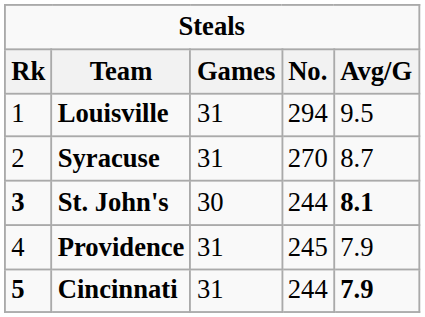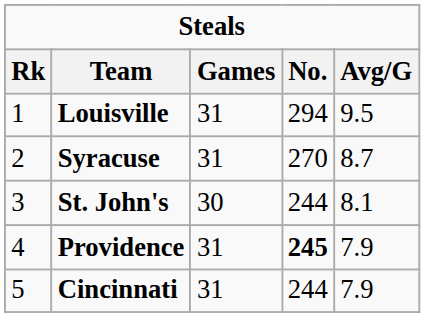(18, 202) bold -> (18, 202) normal
(357, 202) bold -> (357, 202) normal
(308, 246) normal -> (308, 246) bold
(18, 290) bold -> (18, 290) normal
(357, 290) bold -> (357, 290) normal
